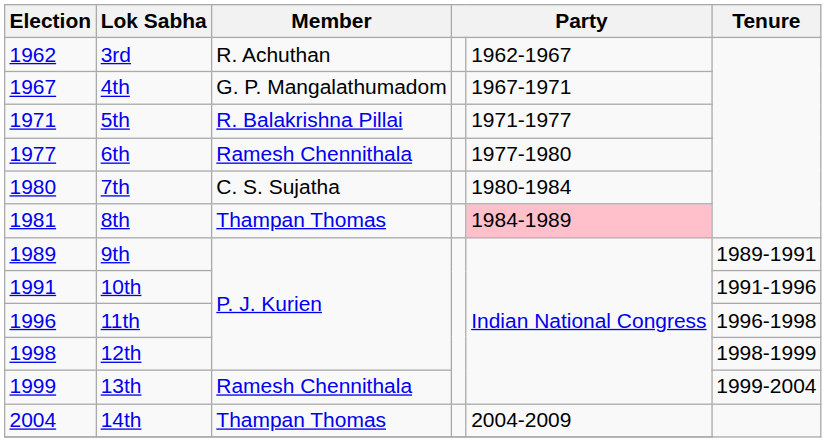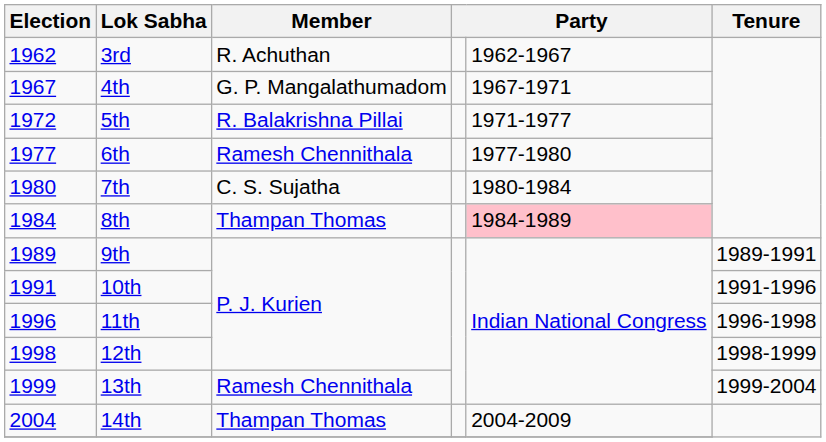(33, 120) 1971 -> (33, 120) 1972
(33, 220) 1981 -> (33, 220) 1984
